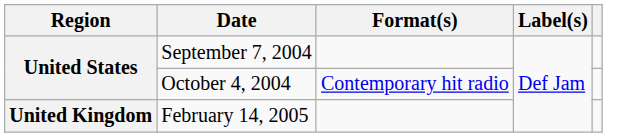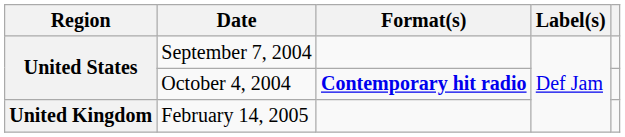(415, 83) normal -> (424, 83) bold
